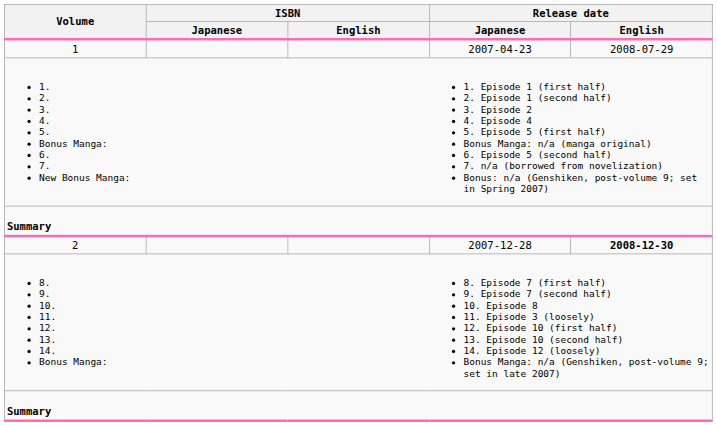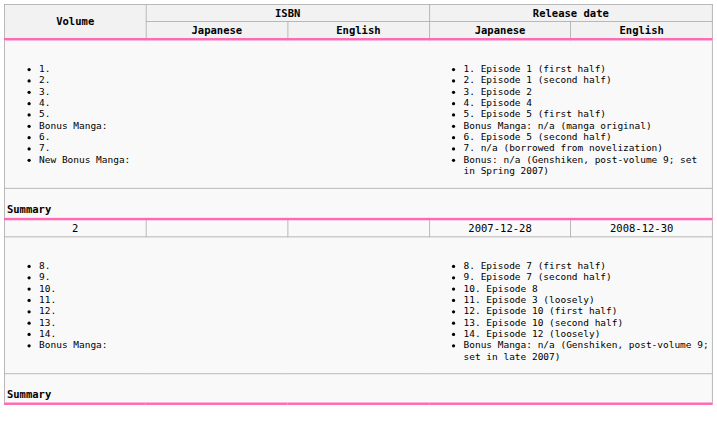- row: (75, 49)
(642, 245) bold -> (642, 228) normal
